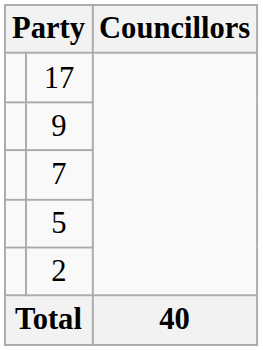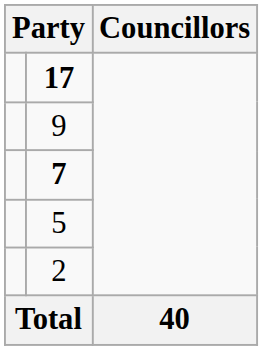(59, 77) normal -> (59, 77) bold
(59, 174) normal -> (59, 174) bold
